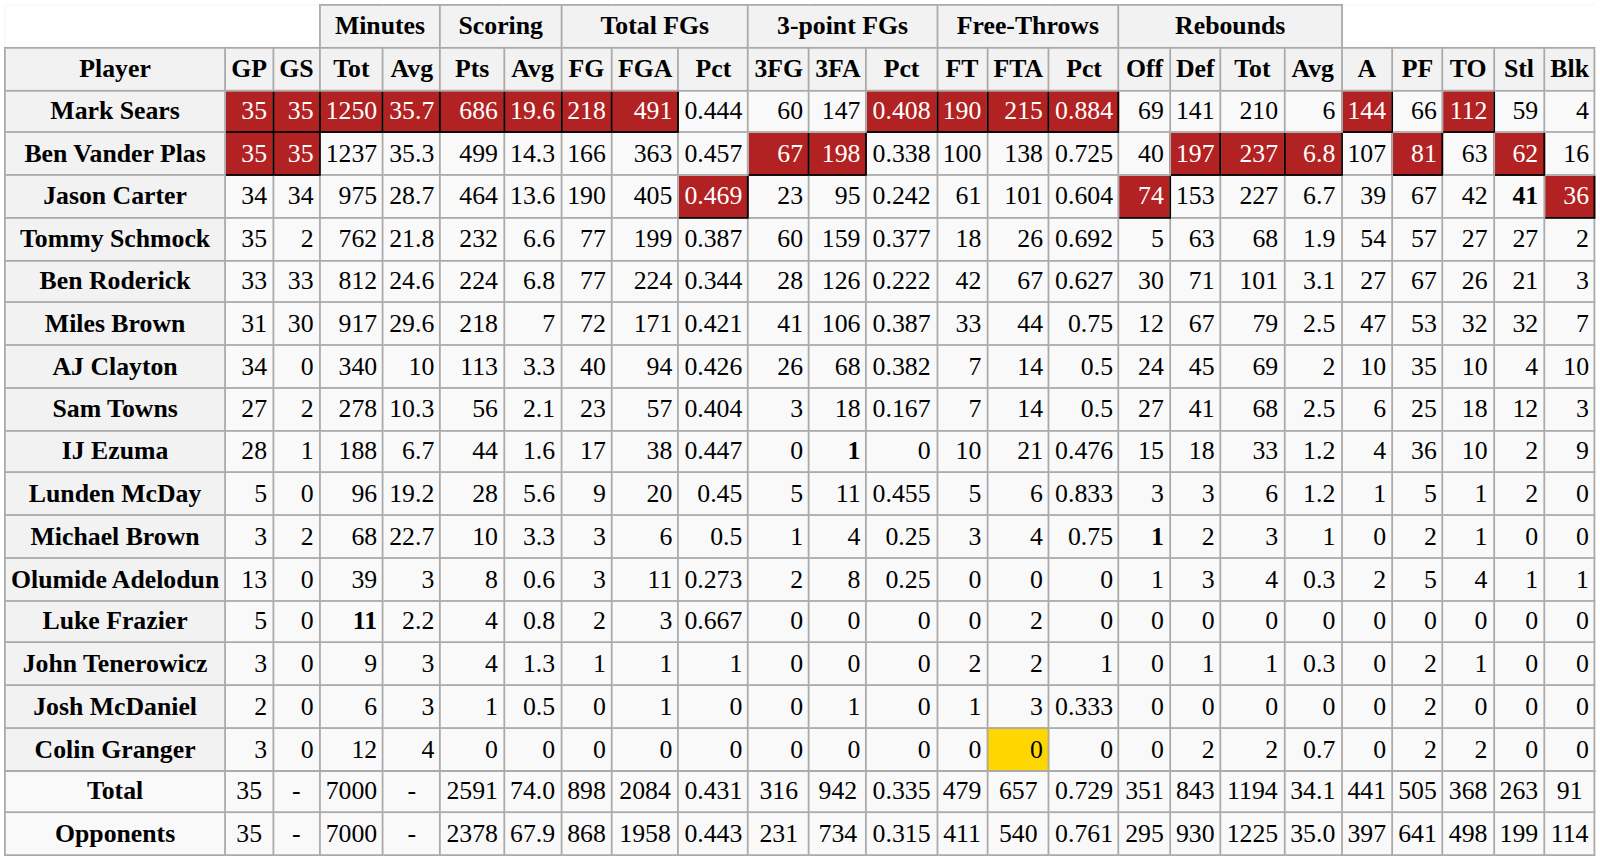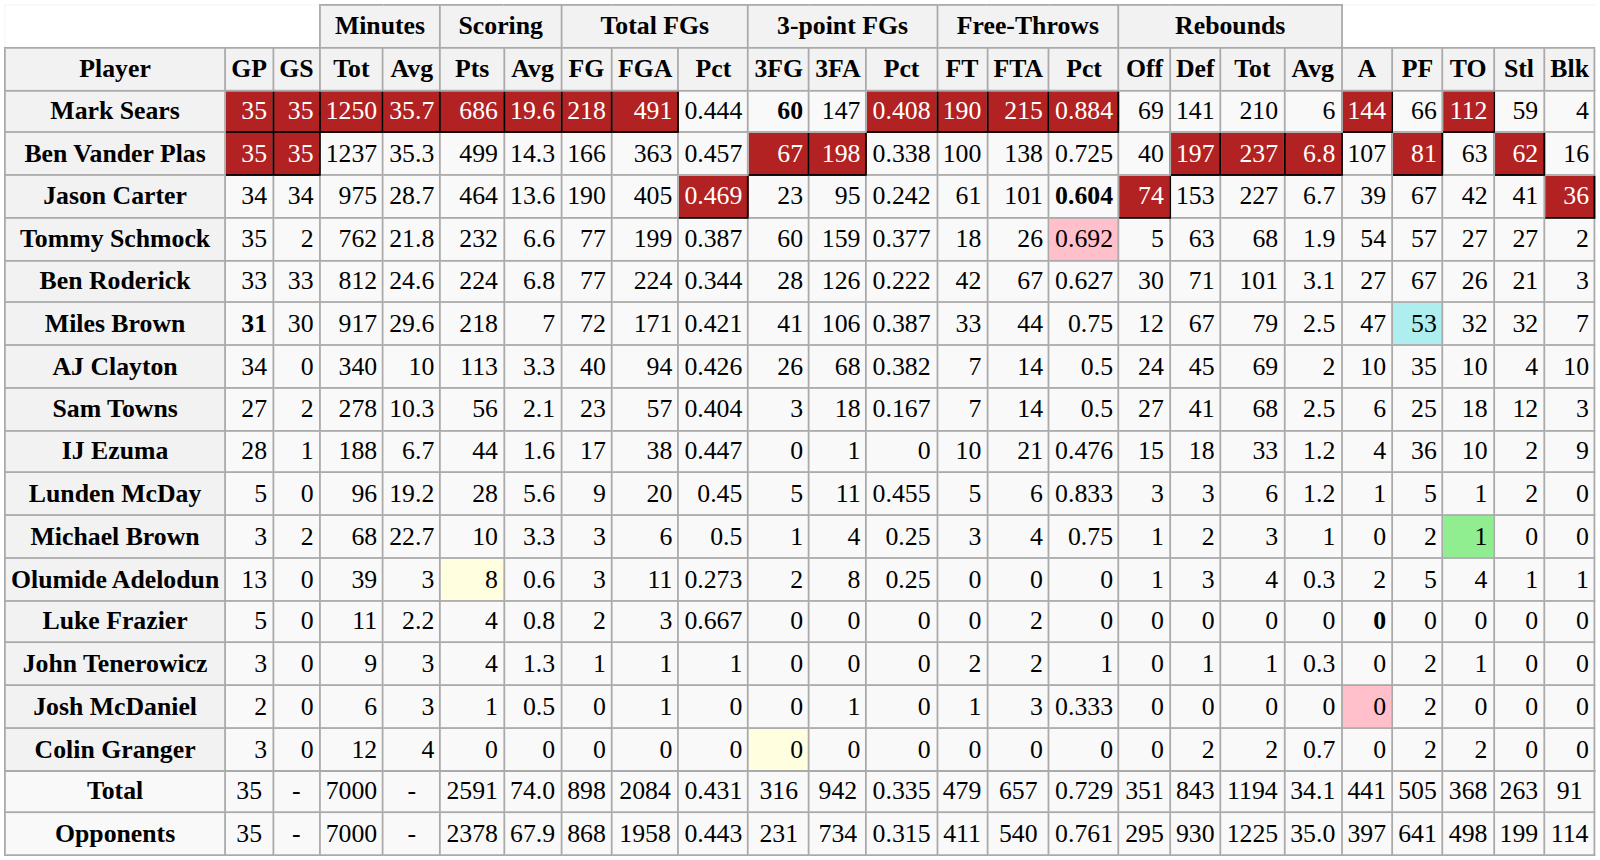(790, 111) normal -> (790, 111) bold
(1084, 196) normal -> (1084, 196) bold
(1525, 196) bold -> (1525, 196) normal
(1084, 238) no background -> (1084, 238) pink background
(254, 323) normal -> (254, 323) bold
(1424, 323) no background -> (1424, 323) paleturquoise background
(854, 451) bold -> (854, 451) normal
(1157, 536) bold -> (1157, 536) normal
(1481, 536) no background -> (1481, 536) lightgreen background
(491, 578) no background -> (491, 578) lightyellow background
(365, 621) bold -> (365, 621) normal
(1380, 621) normal -> (1380, 621) bold
(1380, 706) no background -> (1380, 706) pink background
(797, 748) no background -> (797, 748) lightyellow background
(1037, 748) gold background -> (1037, 748) no background
